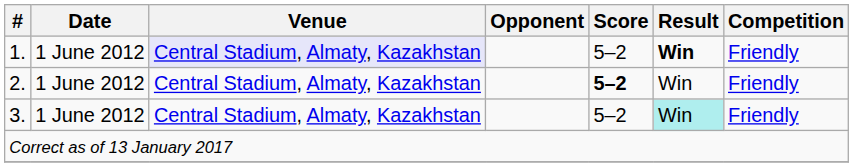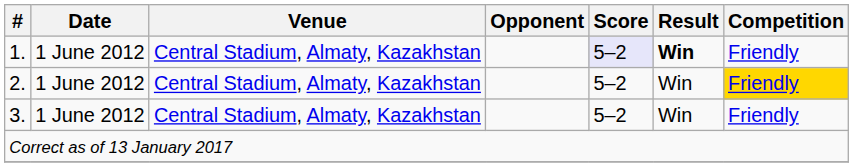(317, 52) lavender background -> (317, 52) no background
(610, 52) no background -> (610, 52) lavender background
(610, 84) bold -> (610, 84) normal
(763, 84) no background -> (763, 84) gold background
(675, 115) paleturquoise background -> (675, 115) no background
